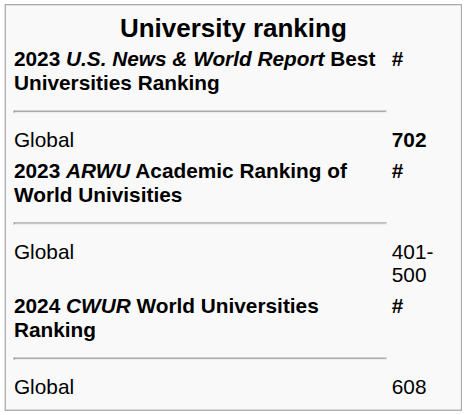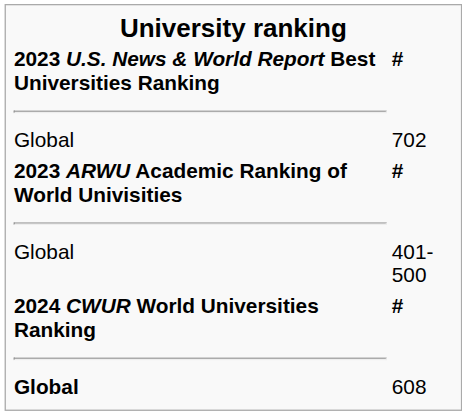(409, 140) bold -> (409, 140) normal
(44, 387) normal -> (46, 387) bold
